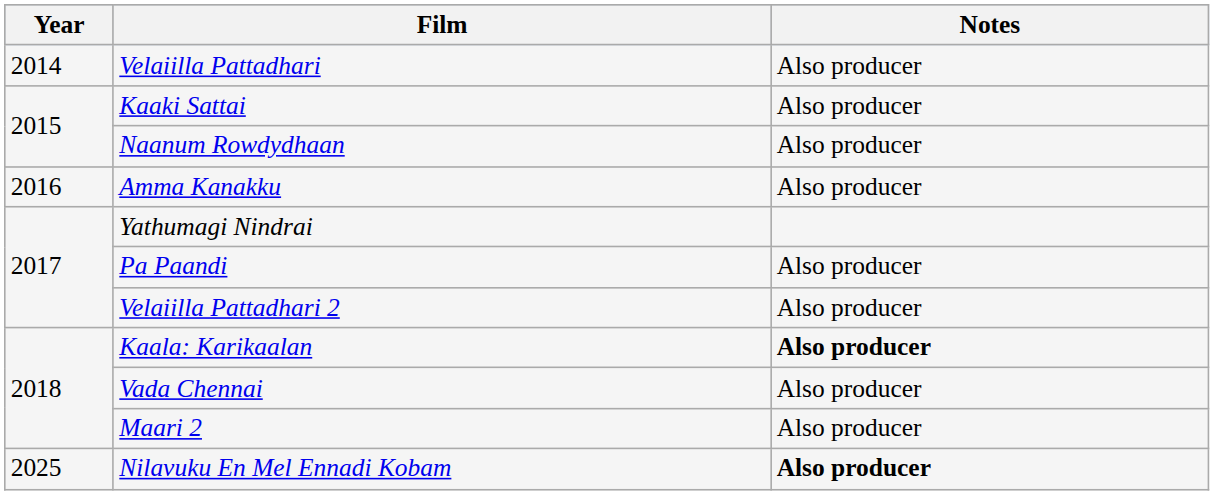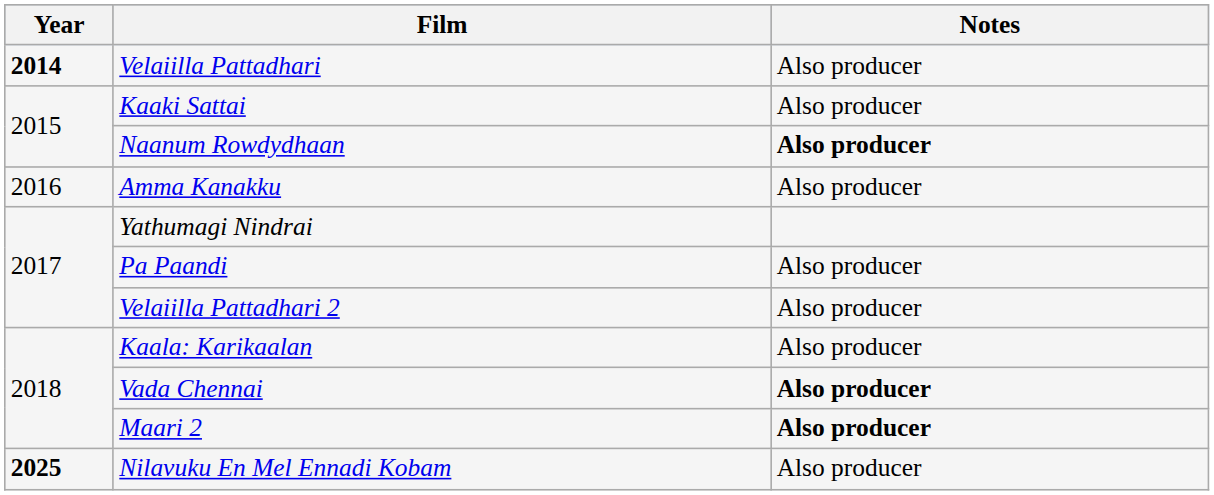(36, 65) normal -> (36, 65) bold
(849, 145) normal -> (854, 145) bold
(854, 347) bold -> (849, 347) normal
(849, 387) normal -> (854, 387) bold
(849, 428) normal -> (854, 428) bold
(36, 468) normal -> (36, 468) bold
(854, 468) bold -> (849, 468) normal
